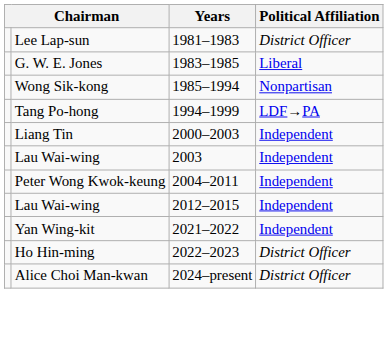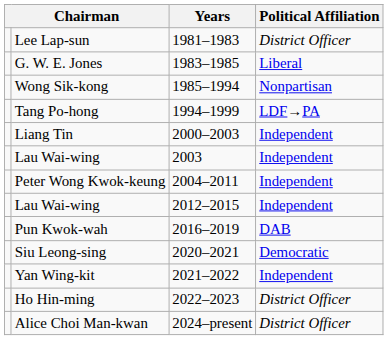+ row: (61, 228)
+ row: (60, 252)
